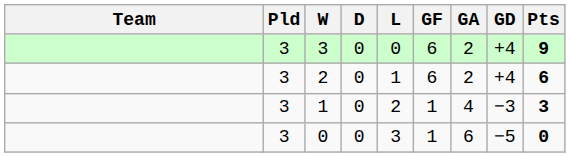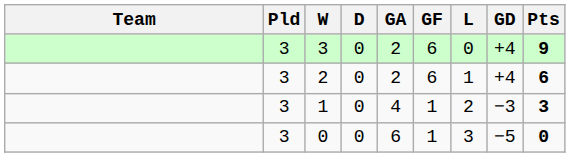columns swapped: (396, 19) <-> (468, 19)
